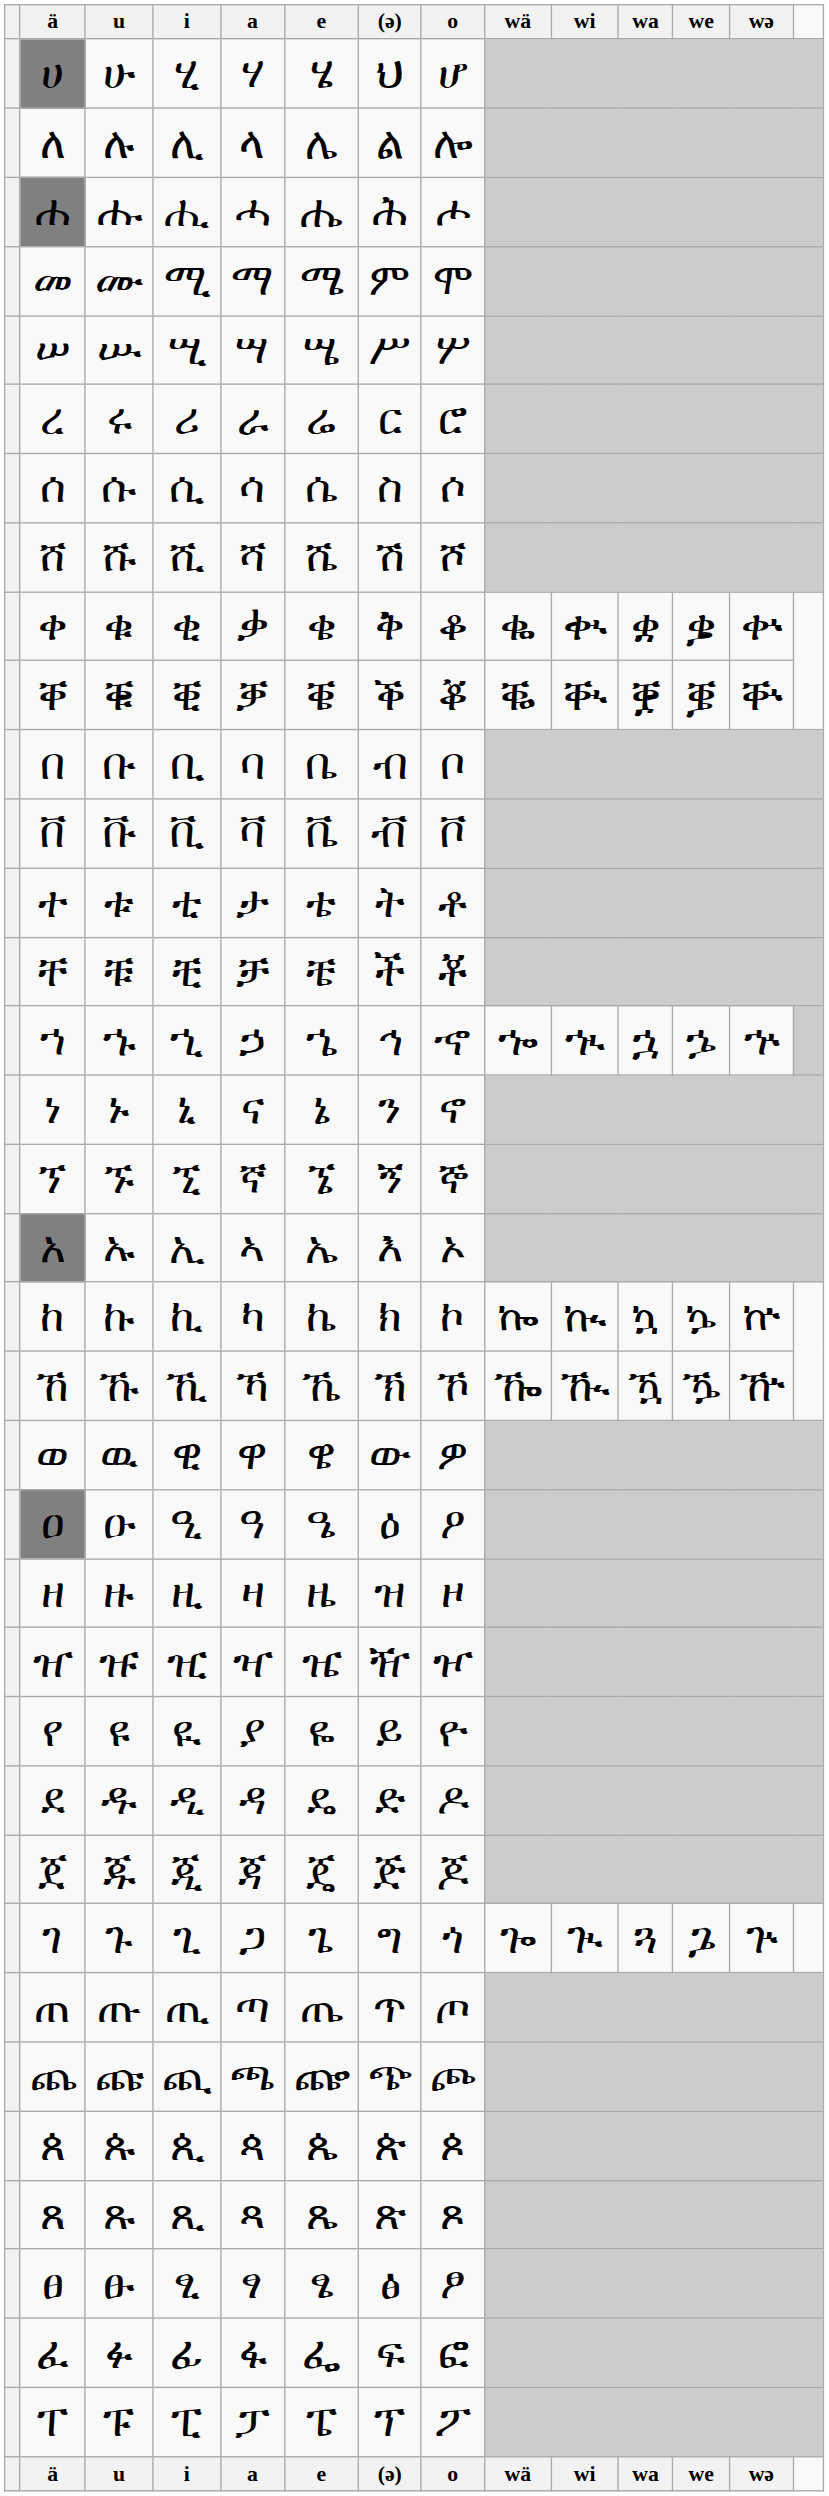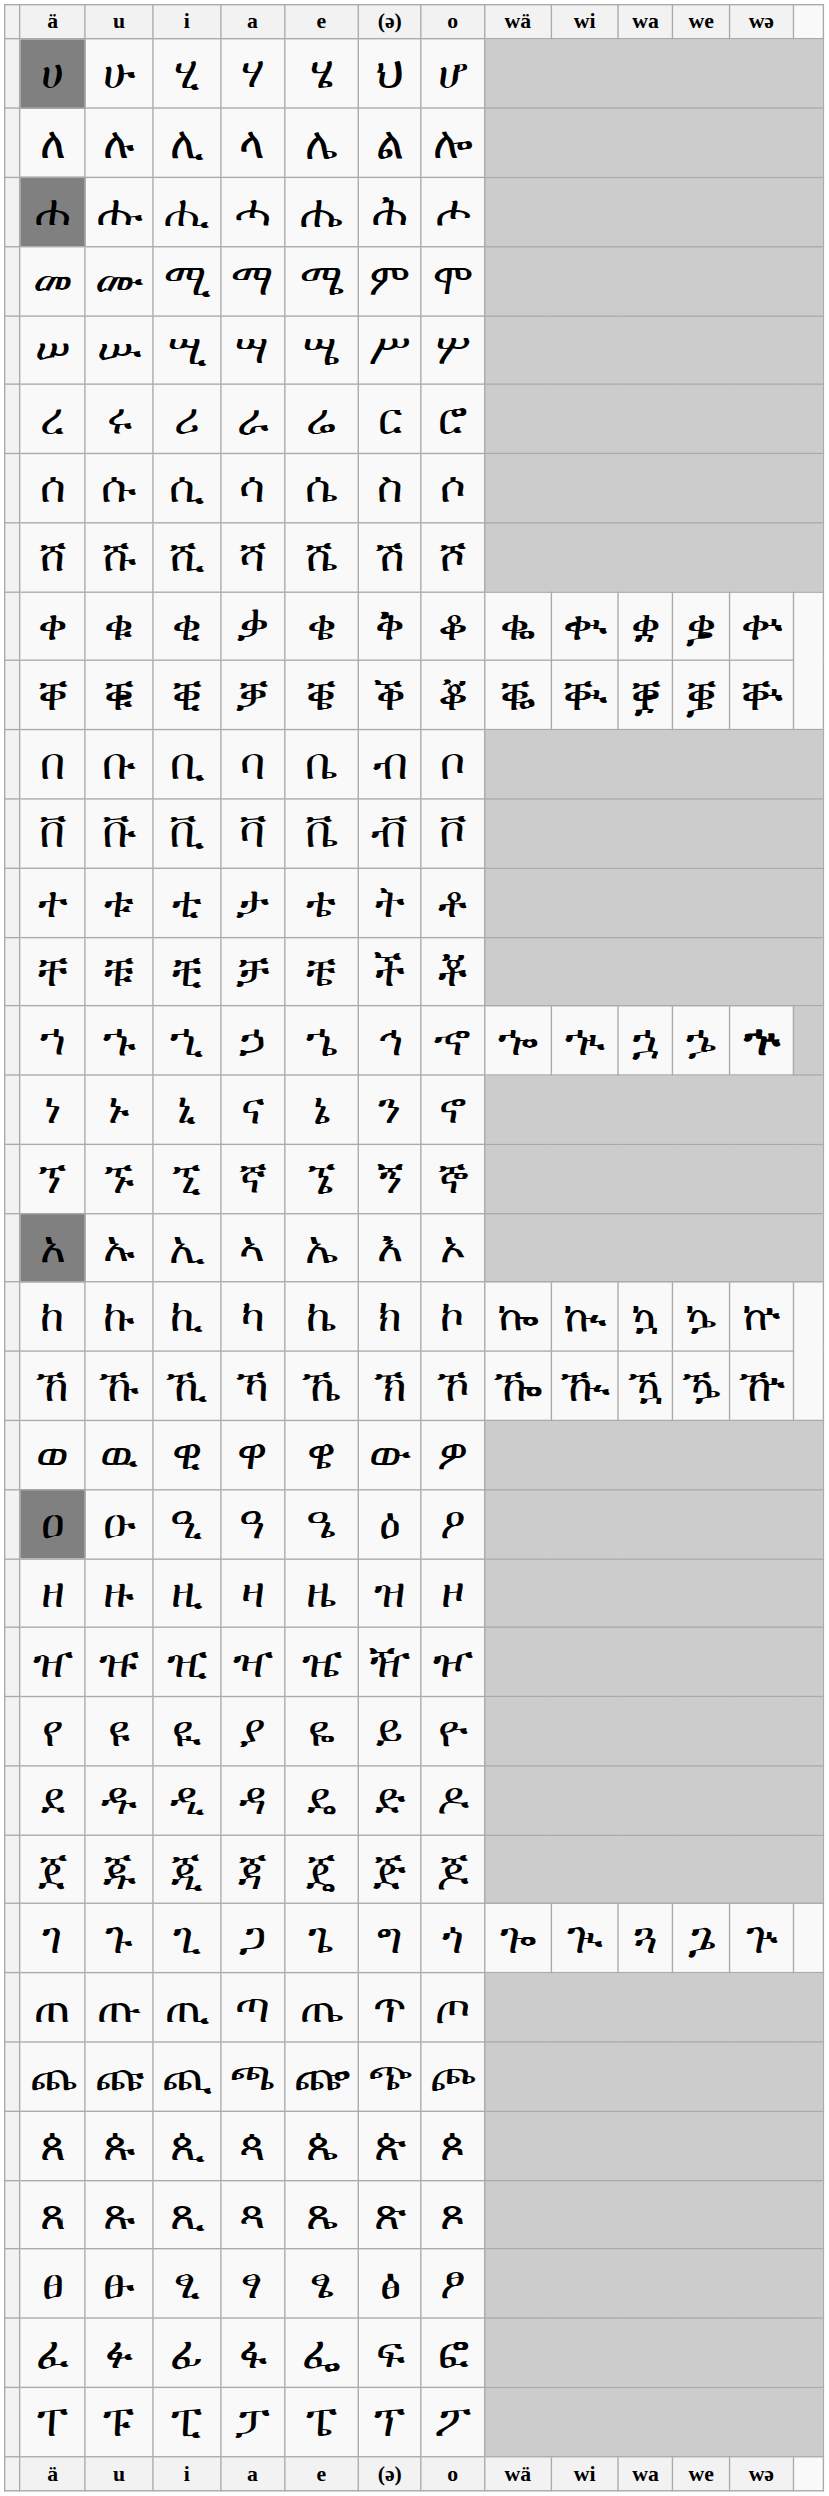(761, 1040) normal -> (761, 1040) bold
